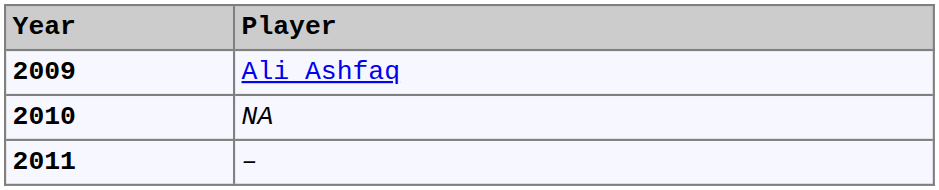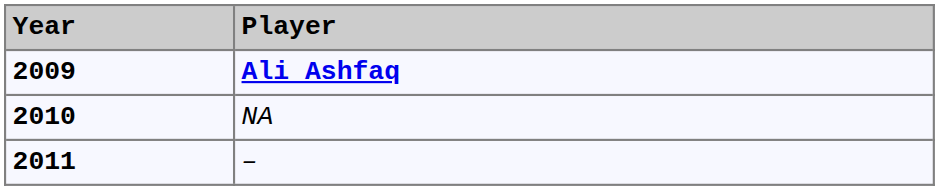(321, 72) normal -> (321, 72) bold
